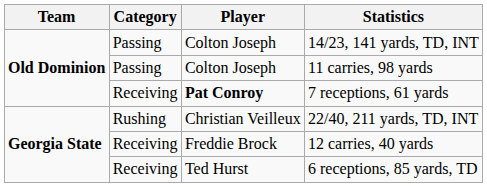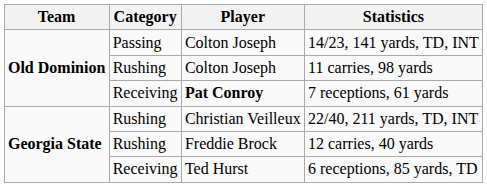(137, 67) Passing -> (139, 67) Rushing
(145, 144) Receiving -> (139, 144) Rushing
